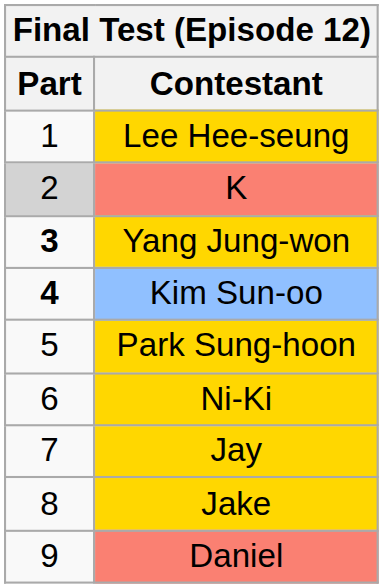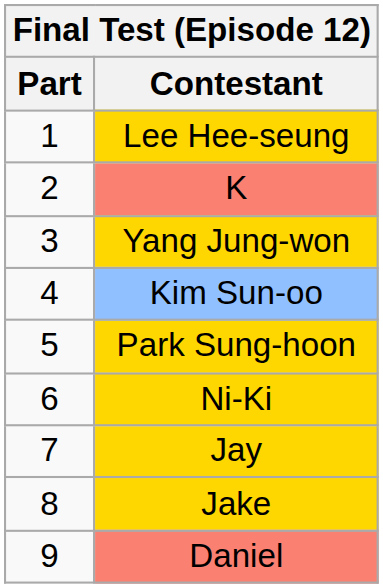(50, 188) lightgrey background -> (50, 188) no background
(50, 240) bold -> (50, 240) normal
(50, 293) bold -> (50, 293) normal
